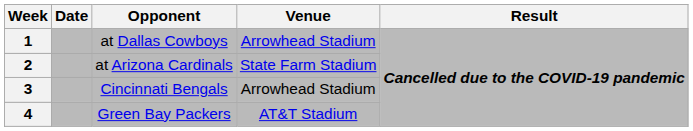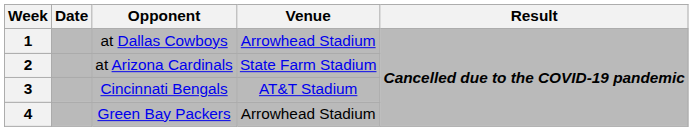(308, 89) Arrowhead Stadium -> (308, 89) AT&T Stadium
(308, 114) AT&T Stadium -> (308, 114) Arrowhead Stadium
